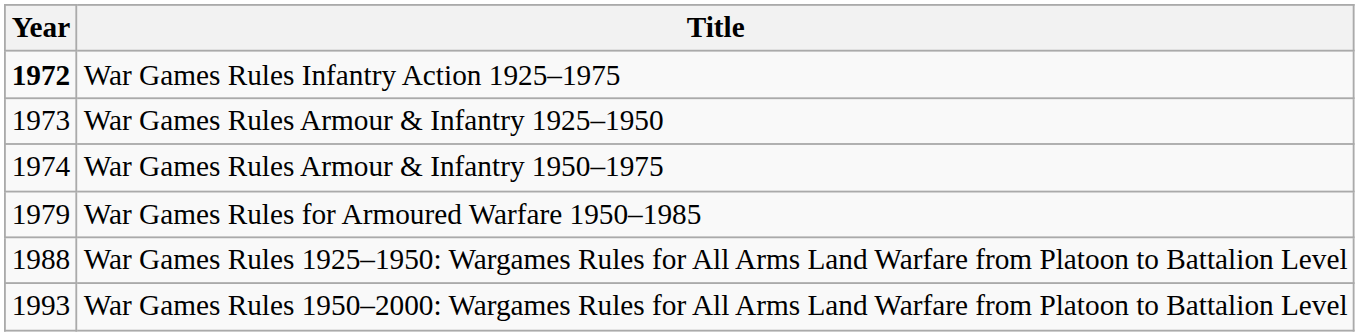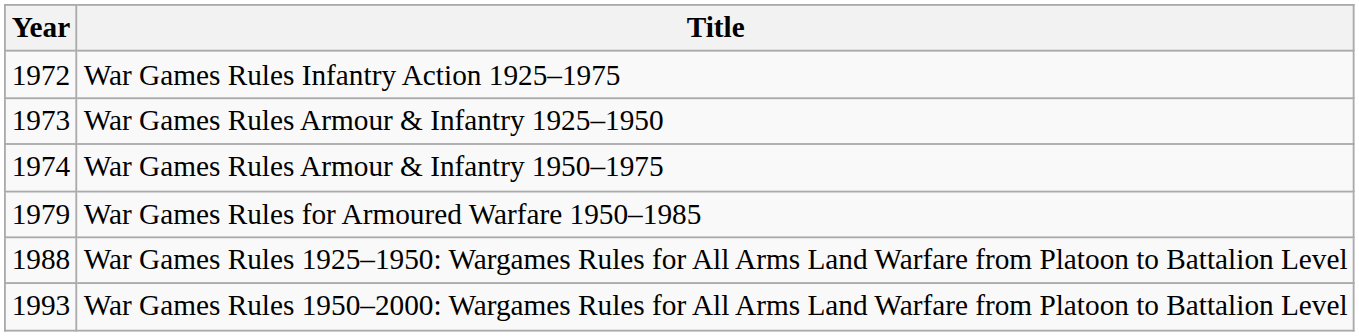(41, 74) bold -> (41, 74) normal
